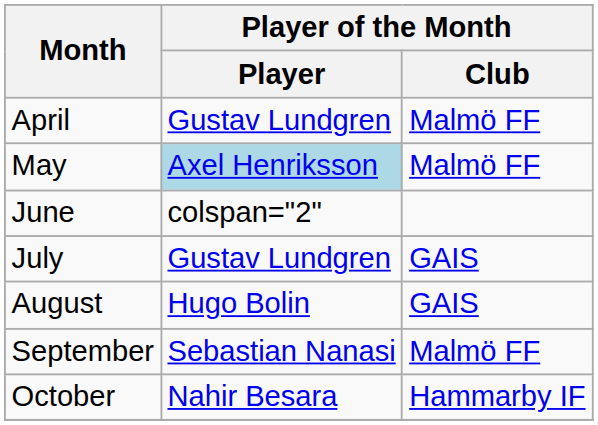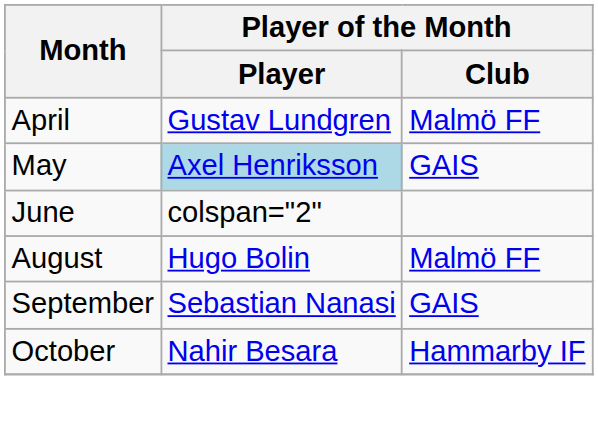(475, 166) Malmö FF -> (444, 166) GAIS
- row: (38, 258)
(444, 304) GAIS -> (475, 258) Malmö FF
(475, 350) Malmö FF -> (444, 304) GAIS
